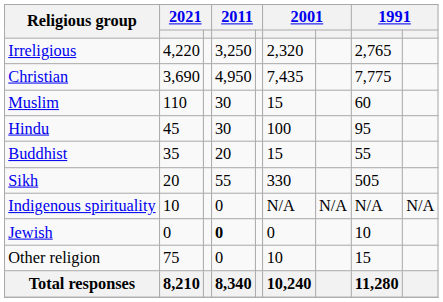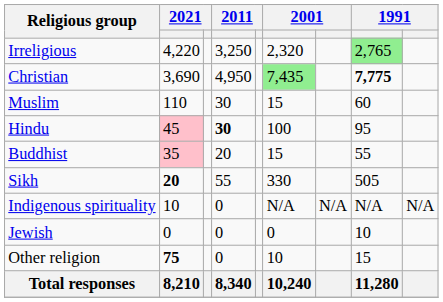(373, 50) no background -> (373, 50) lightgreen background
(285, 76) no background -> (285, 76) lightgreen background
(373, 76) normal -> (373, 76) bold
(171, 128) no background -> (171, 128) pink background
(223, 128) normal -> (223, 128) bold
(171, 154) no background -> (171, 154) pink background
(171, 180) normal -> (171, 180) bold
(219, 232) bold -> (219, 232) normal
(171, 257) normal -> (171, 257) bold
